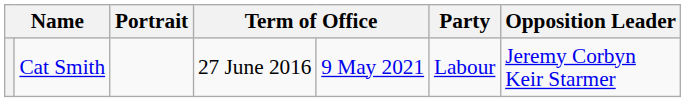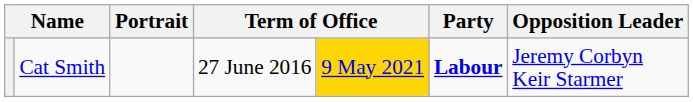(373, 67) no background -> (373, 67) gold background
(465, 67) normal -> (468, 67) bold
